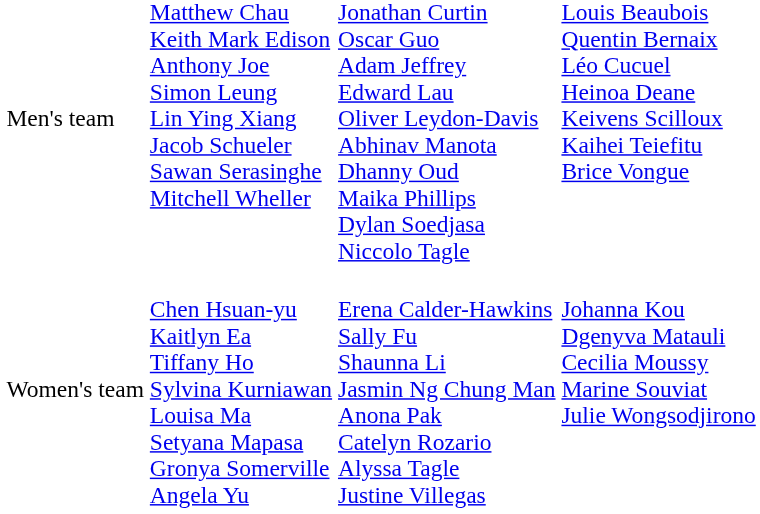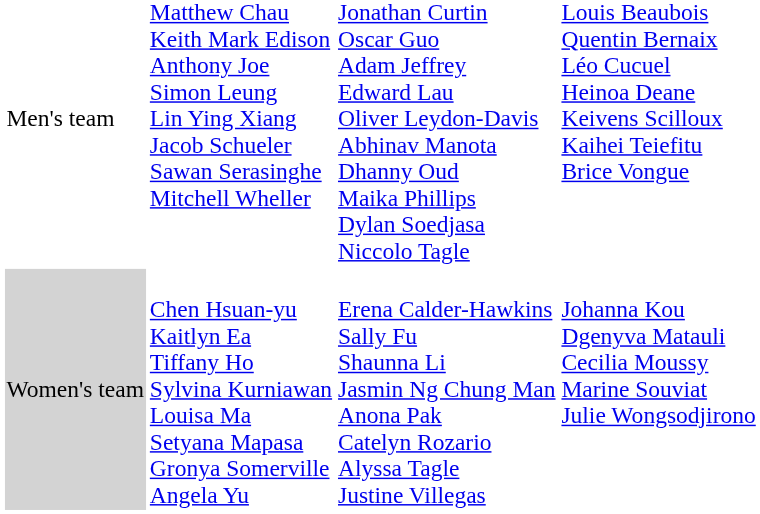(75, 389) no background -> (75, 389) lightgrey background
